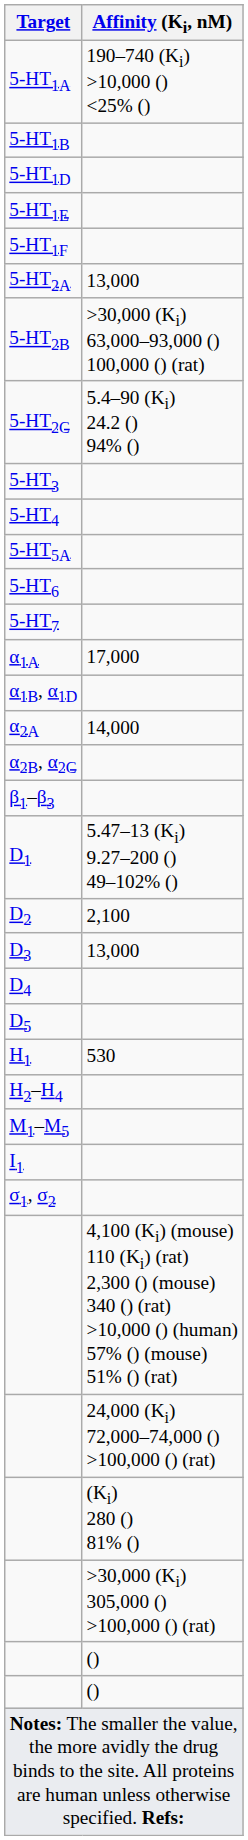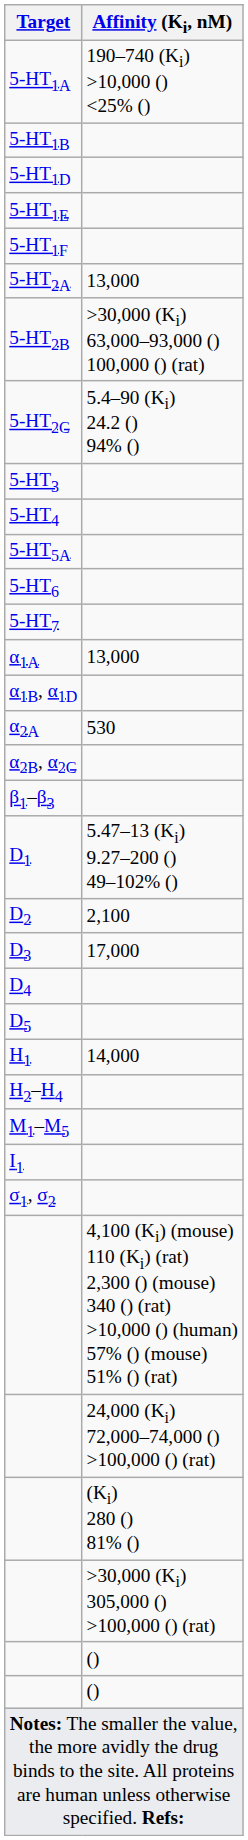(113, 656) 17,000 -> (113, 656) 13,000
(113, 727) 14,000 -> (101, 727) 530
(113, 950) 13,000 -> (113, 950) 17,000
(101, 1056) 530 -> (113, 1056) 14,000
